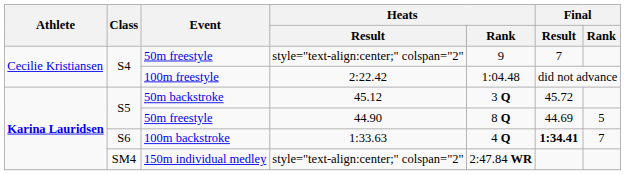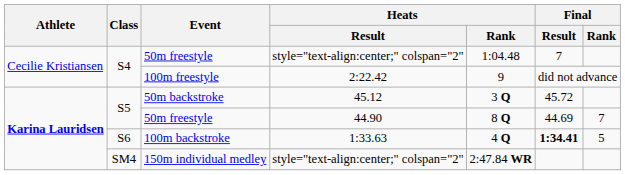(501, 56) 9 -> (501, 56) 1:04.48
(501, 77) 1:04.48 -> (501, 77) 9
(601, 118) 5 -> (601, 118) 7
(601, 139) 7 -> (601, 139) 5
